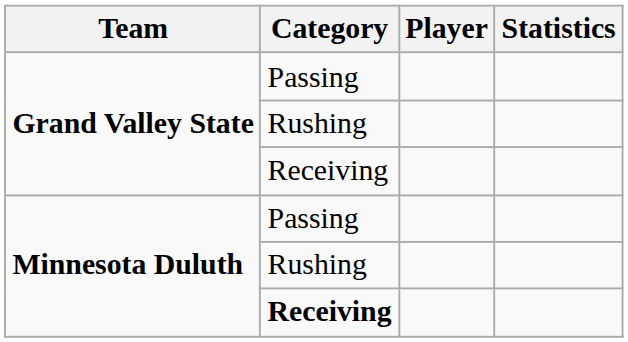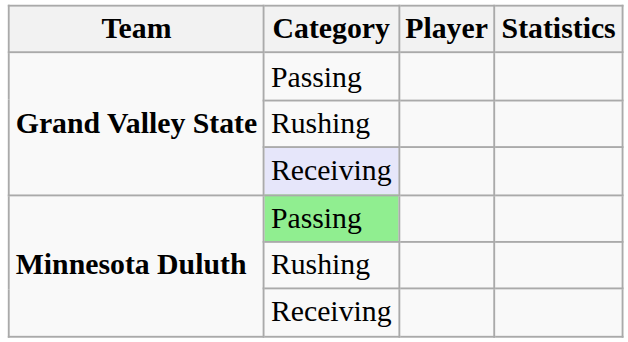(328, 170) no background -> (331, 170) lavender background
(313, 217) no background -> (316, 217) lightgreen background
(330, 312) bold -> (331, 312) normal
